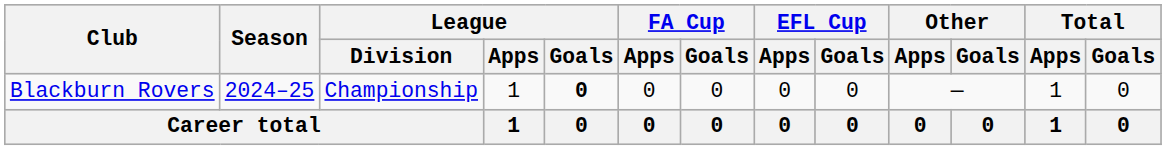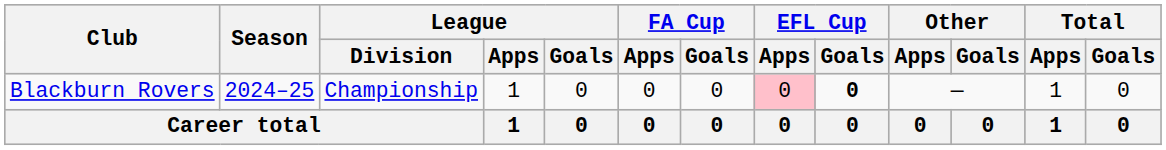(581, 92) bold -> (581, 92) normal
(785, 92) no background -> (785, 92) pink background
(852, 92) normal -> (852, 92) bold
